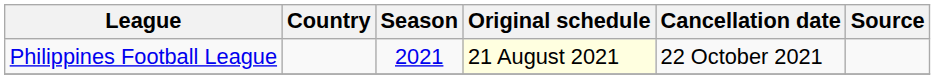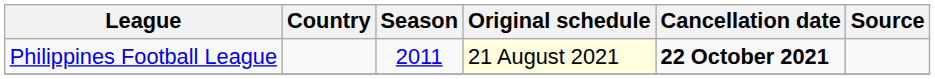(419, 56) 2021 -> (419, 56) 2011
(742, 56) normal -> (745, 56) bold
